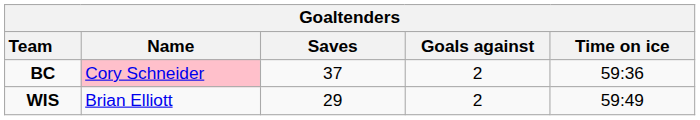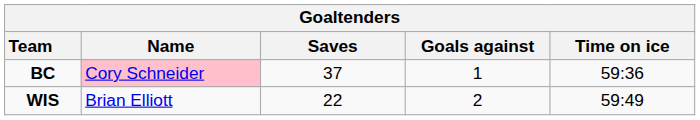(478, 73) 2 -> (478, 73) 1
(333, 100) 29 -> (333, 100) 22
